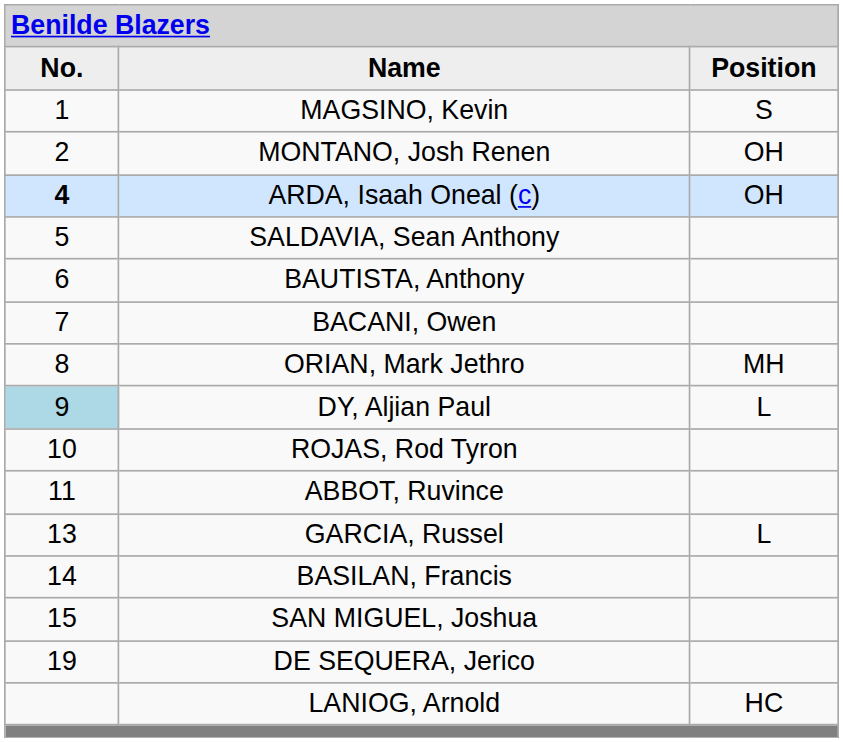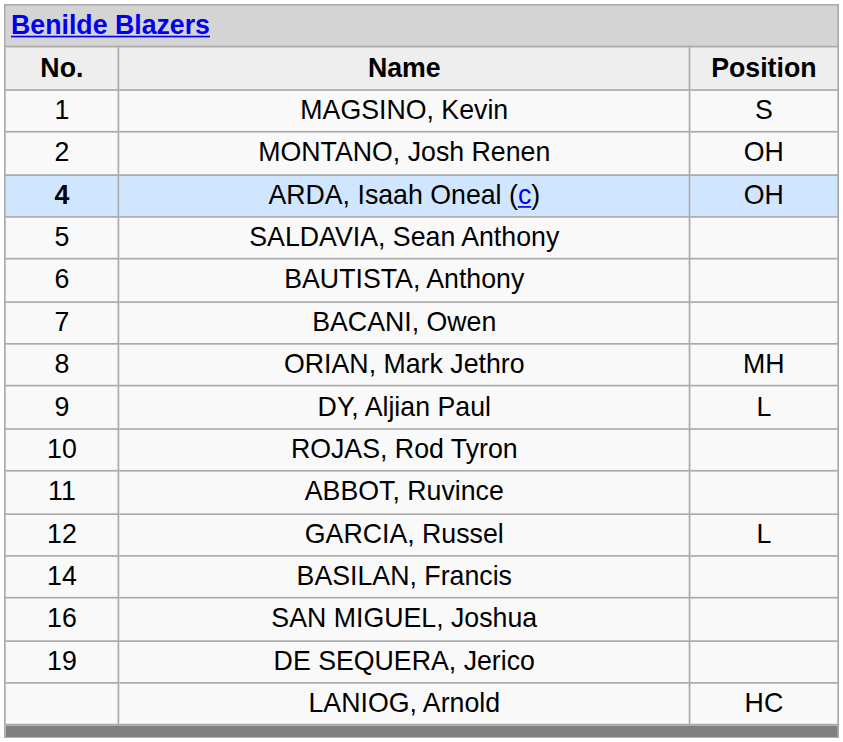(62, 407) lightblue background -> (62, 407) no background
(62, 534) 13 -> (62, 534) 12
(62, 618) 15 -> (62, 618) 16
